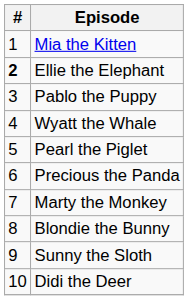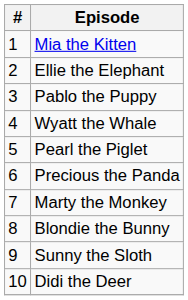(13, 70) bold -> (13, 70) normal
